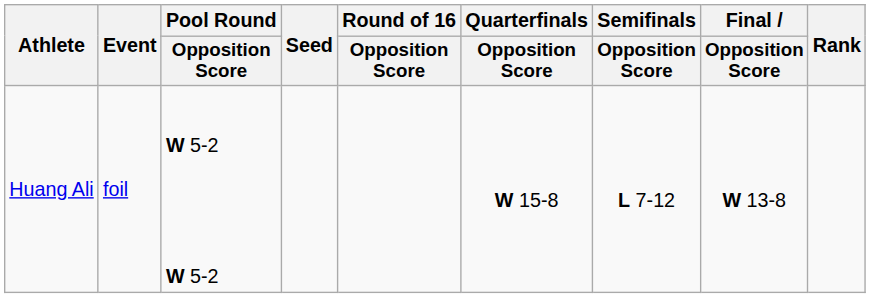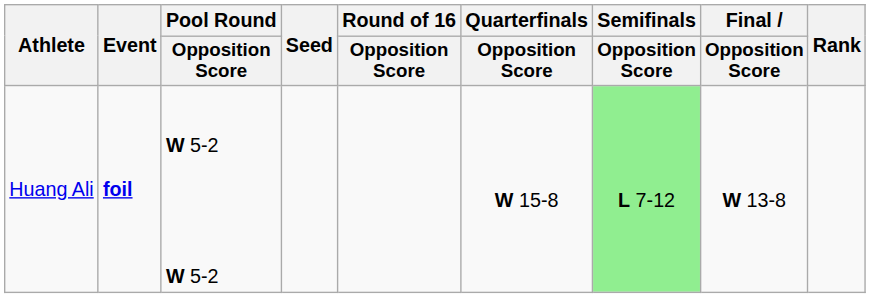(116, 189) normal -> (118, 189) bold
(647, 200) no background -> (647, 200) lightgreen background
